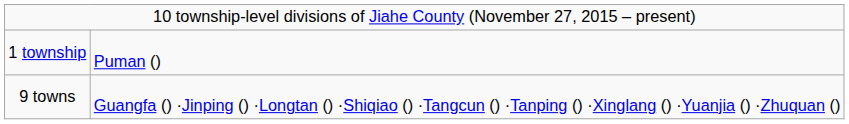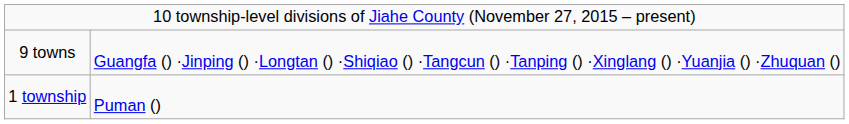rows swapped: (47, 96) <-> (47, 52)
